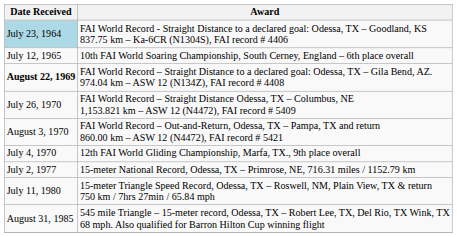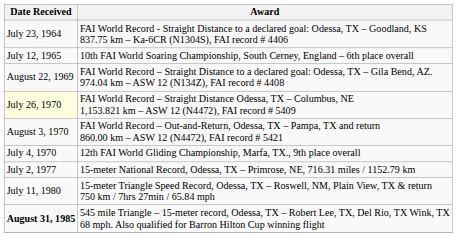(34, 34) lightblue background -> (34, 34) no background
(41, 77) bold -> (40, 77) normal
(34, 104) no background -> (34, 104) lightyellow background
(40, 218) normal -> (41, 218) bold
